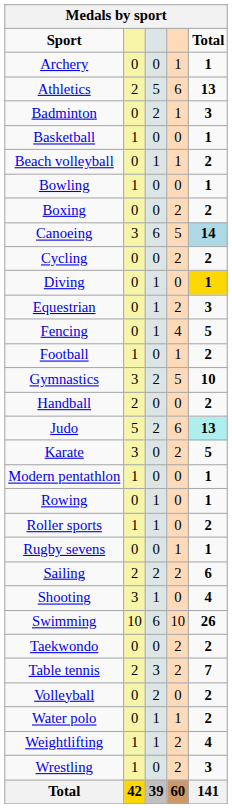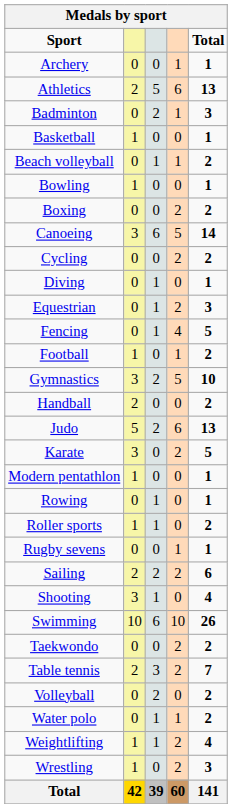(208, 234) lightblue background -> (208, 234) no background
(208, 282) gold background -> (208, 282) no background
(208, 428) paleturquoise background -> (208, 428) no background
